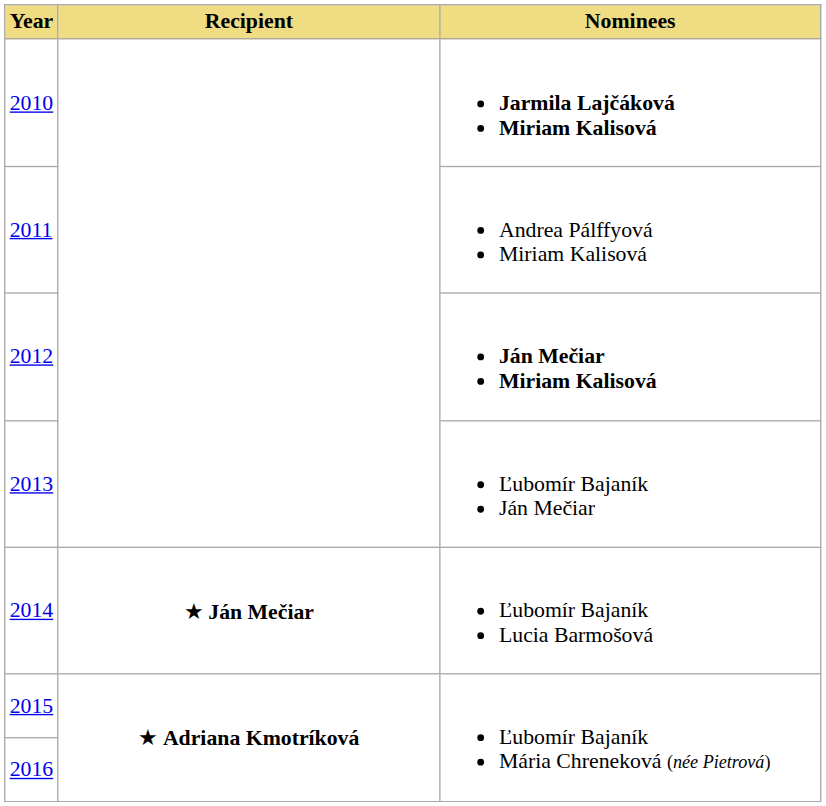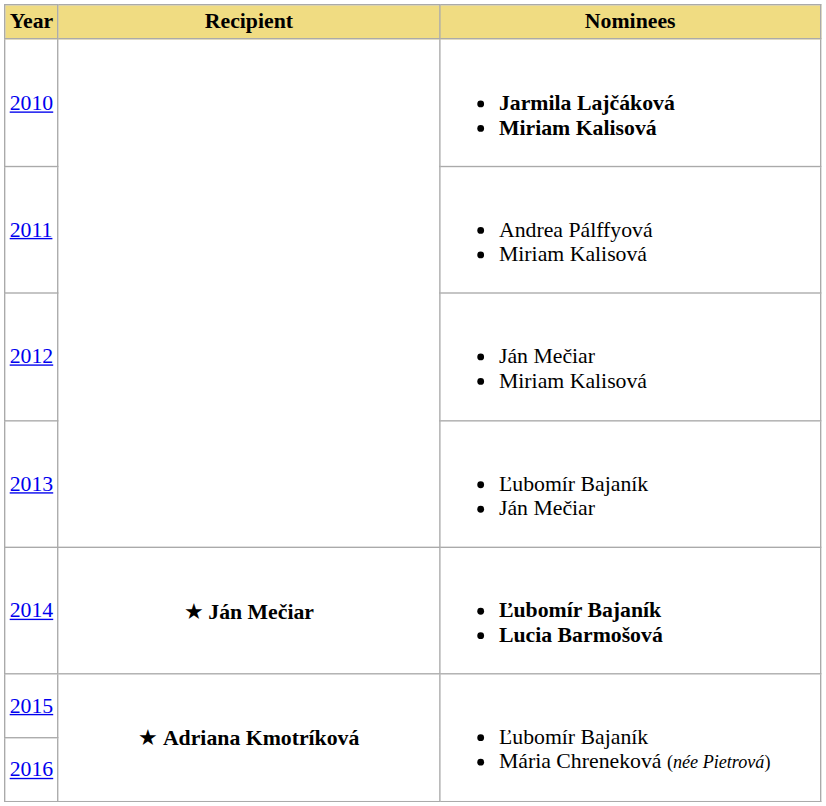(630, 369) bold -> (630, 369) normal
(630, 623) normal -> (630, 623) bold
